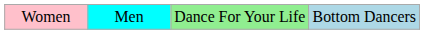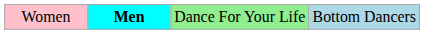(129, 17) normal -> (129, 17) bold
